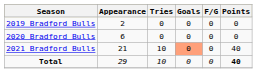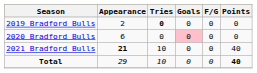(162, 23) normal -> (162, 23) bold
(189, 36) no background -> (189, 36) pink background
(123, 49) normal -> (123, 49) bold
(189, 49) lightsalmon background -> (189, 49) no background
